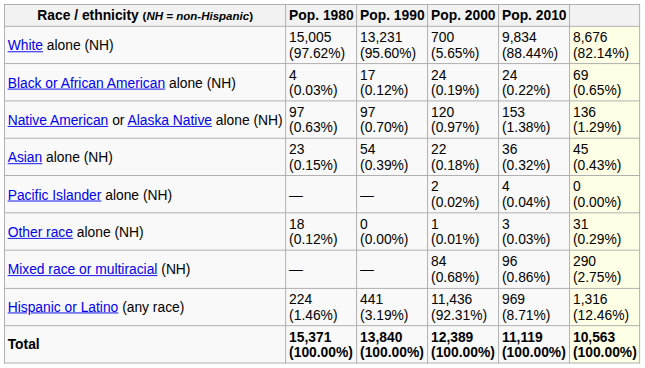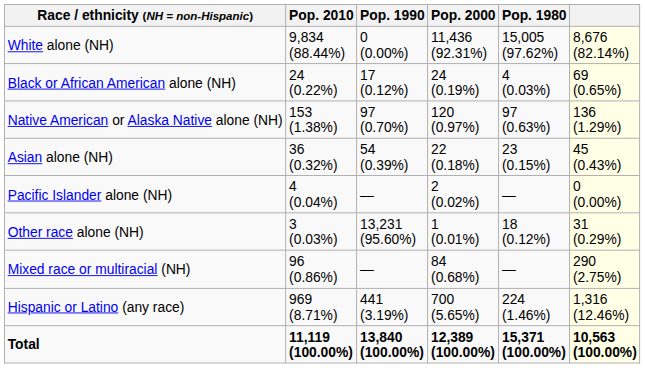columns swapped: (321, 16) <-> (534, 16)
(388, 45) 13,231 (95.60%) -> (384, 45) 0 (0.00%)
(455, 45) 700 (5.65%) -> (459, 45) 11,436 (92.31%)
(384, 232) 0 (0.00%) -> (388, 232) 13,231 (95.60%)
(459, 307) 11,436 (92.31%) -> (455, 307) 700 (5.65%)
